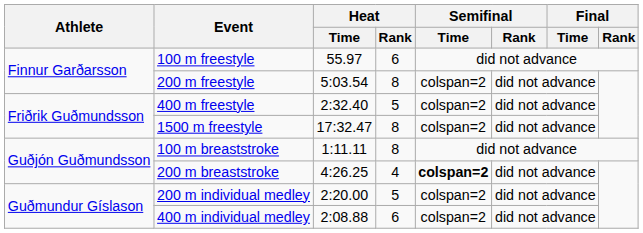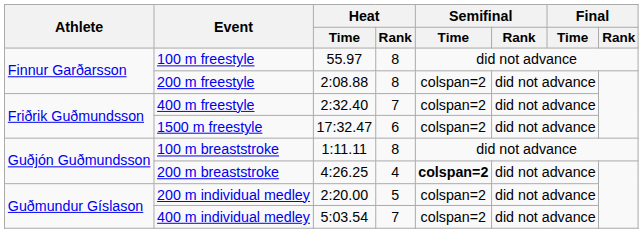(395, 60) 6 -> (395, 60) 8
(344, 82) 5:03.54 -> (344, 82) 2:08.88
(395, 105) 5 -> (395, 105) 7
(395, 127) 8 -> (395, 127) 6
(344, 218) 2:08.88 -> (344, 218) 5:03.54
(395, 218) 6 -> (395, 218) 7
